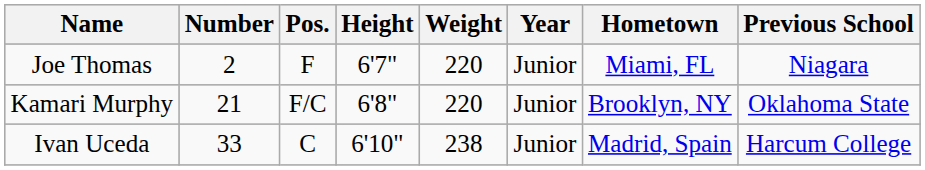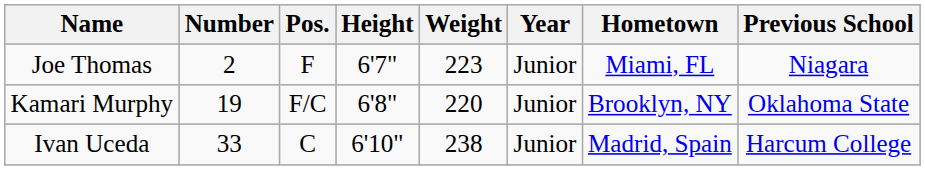(464, 64) 220 -> (464, 64) 223
(229, 104) 21 -> (229, 104) 19
